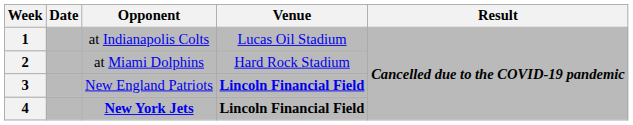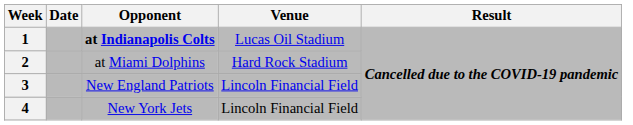(149, 39) normal -> (150, 39) bold
(292, 85) bold -> (290, 85) normal
(149, 108) bold -> (150, 108) normal
(292, 108) bold -> (290, 108) normal
